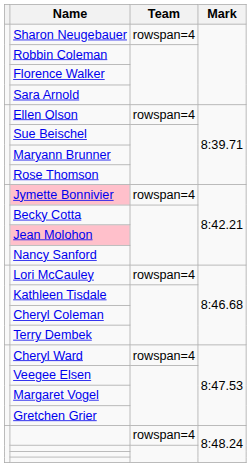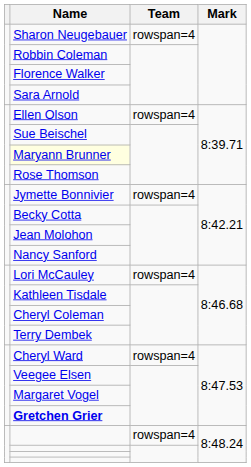(62, 154) no background -> (62, 154) lightyellow background
(63, 194) pink background -> (63, 194) no background
(53, 235) pink background -> (53, 235) no background
(55, 415) normal -> (58, 415) bold
